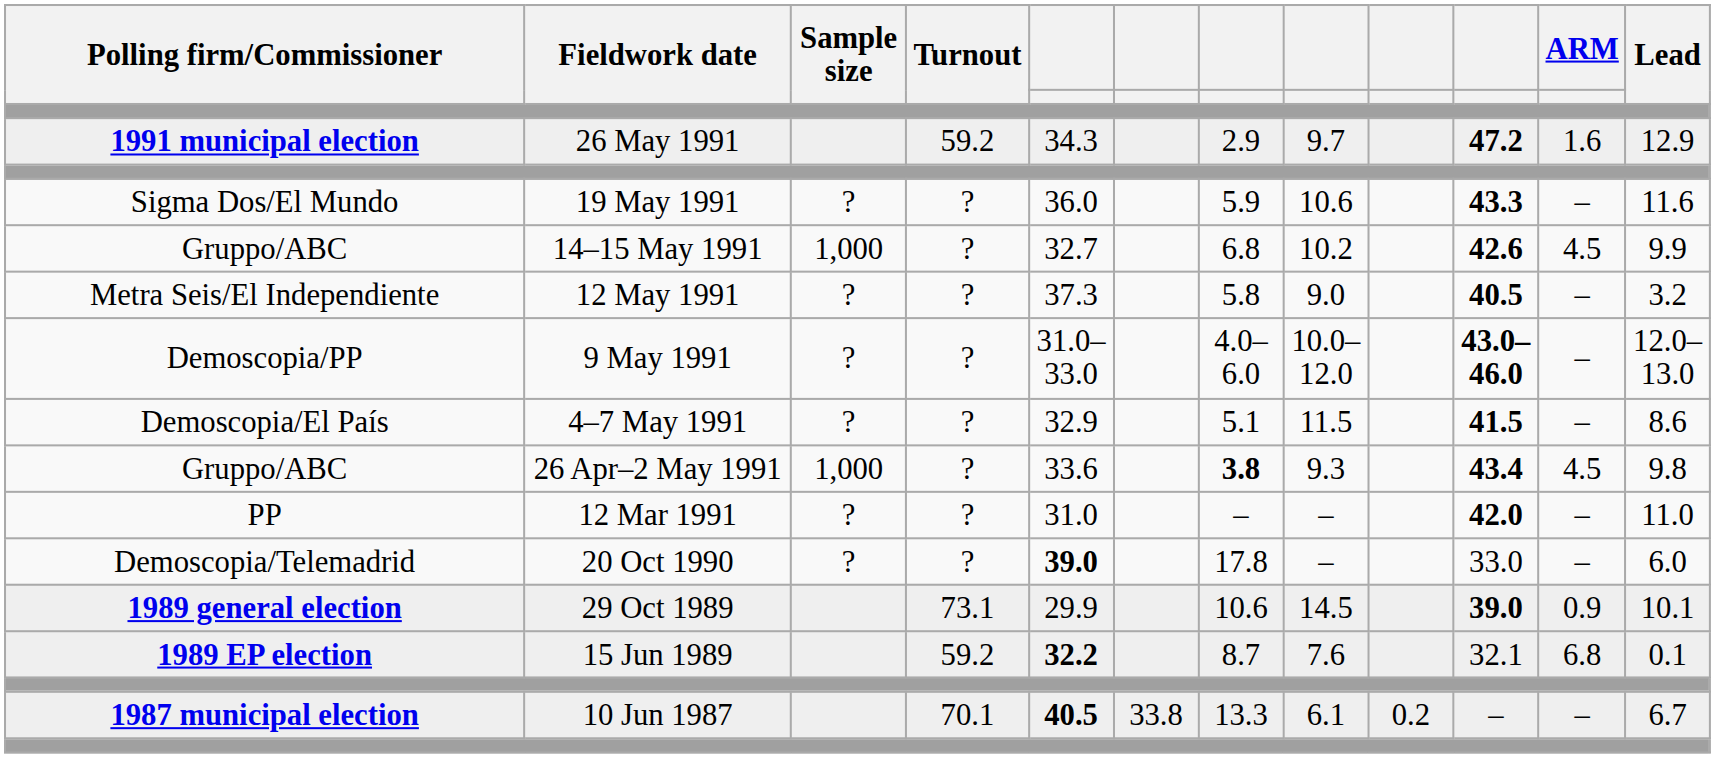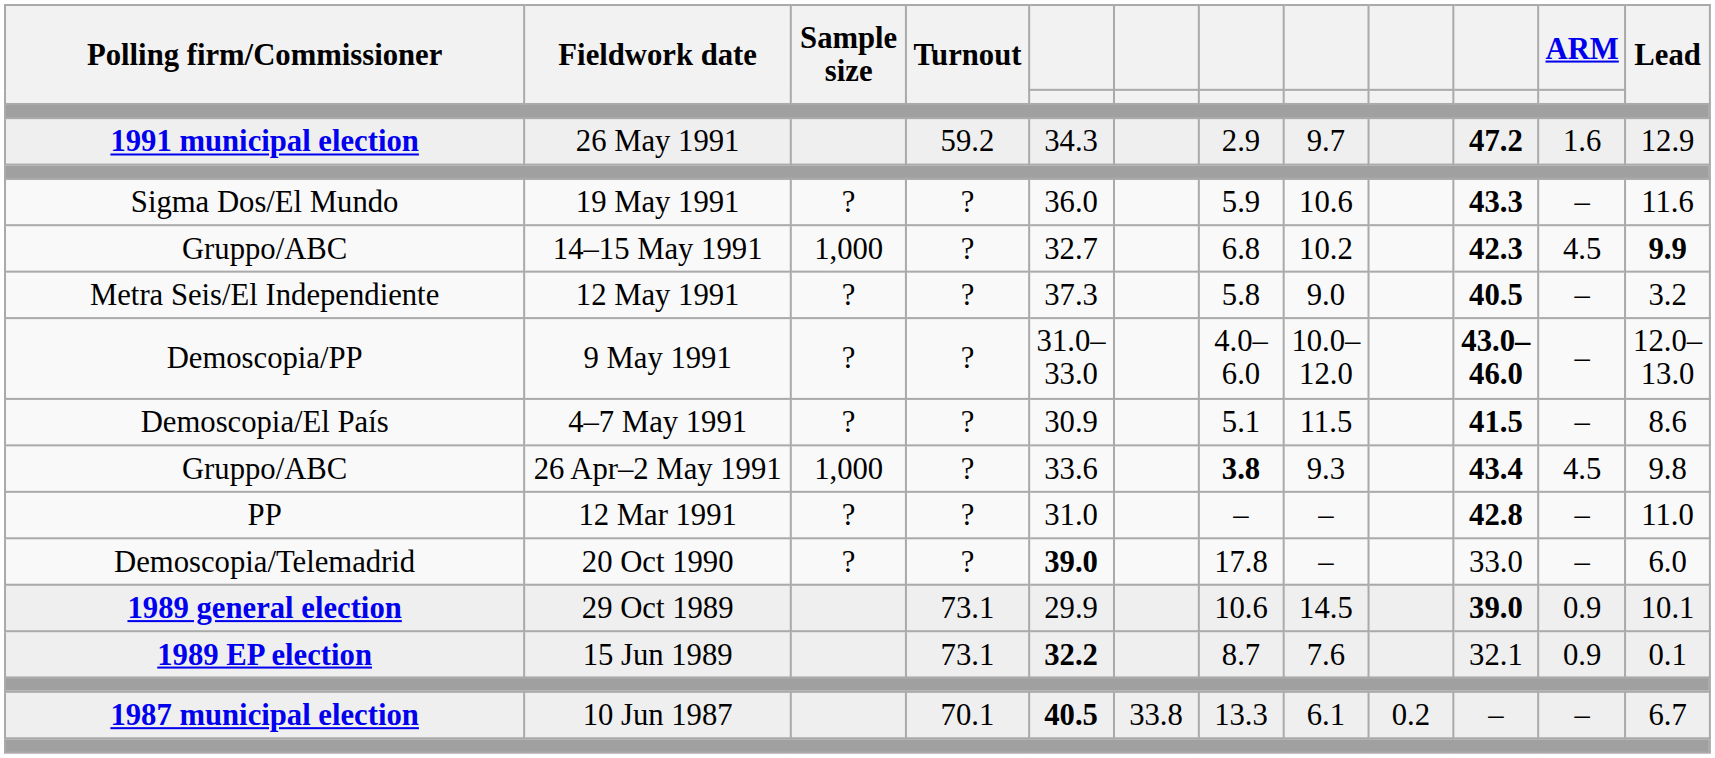(1496, 248) 42.6 -> (1496, 248) 42.3
(1668, 248) normal -> (1668, 248) bold
(1071, 420) 32.9 -> (1071, 420) 30.9
(1496, 514) 42.0 -> (1496, 514) 42.8
(967, 653) 59.2 -> (967, 653) 73.1
(1582, 653) 6.8 -> (1582, 653) 0.9
